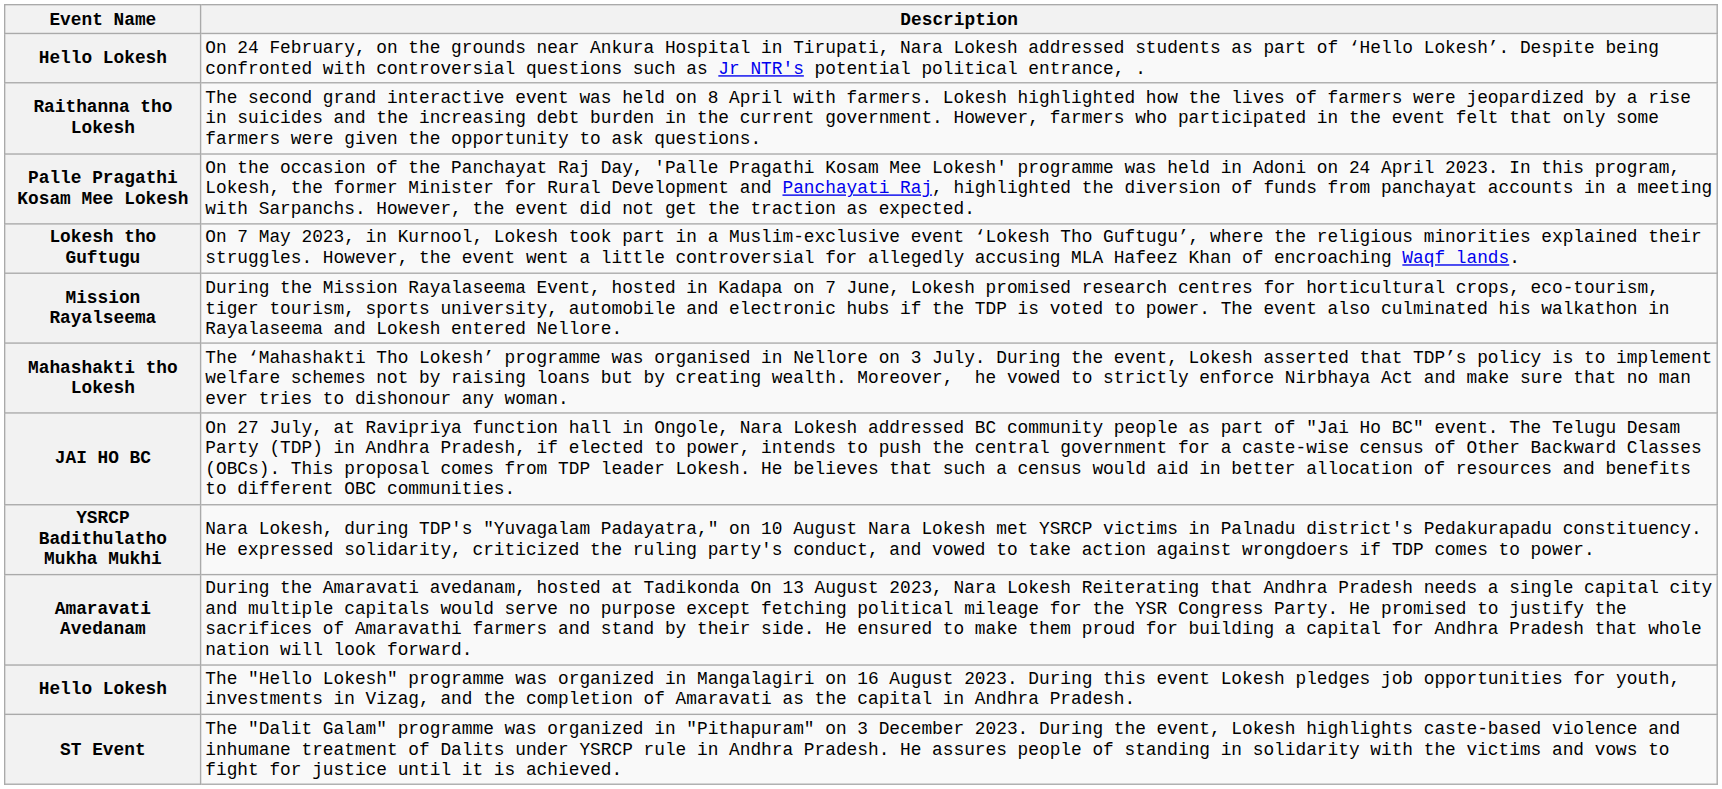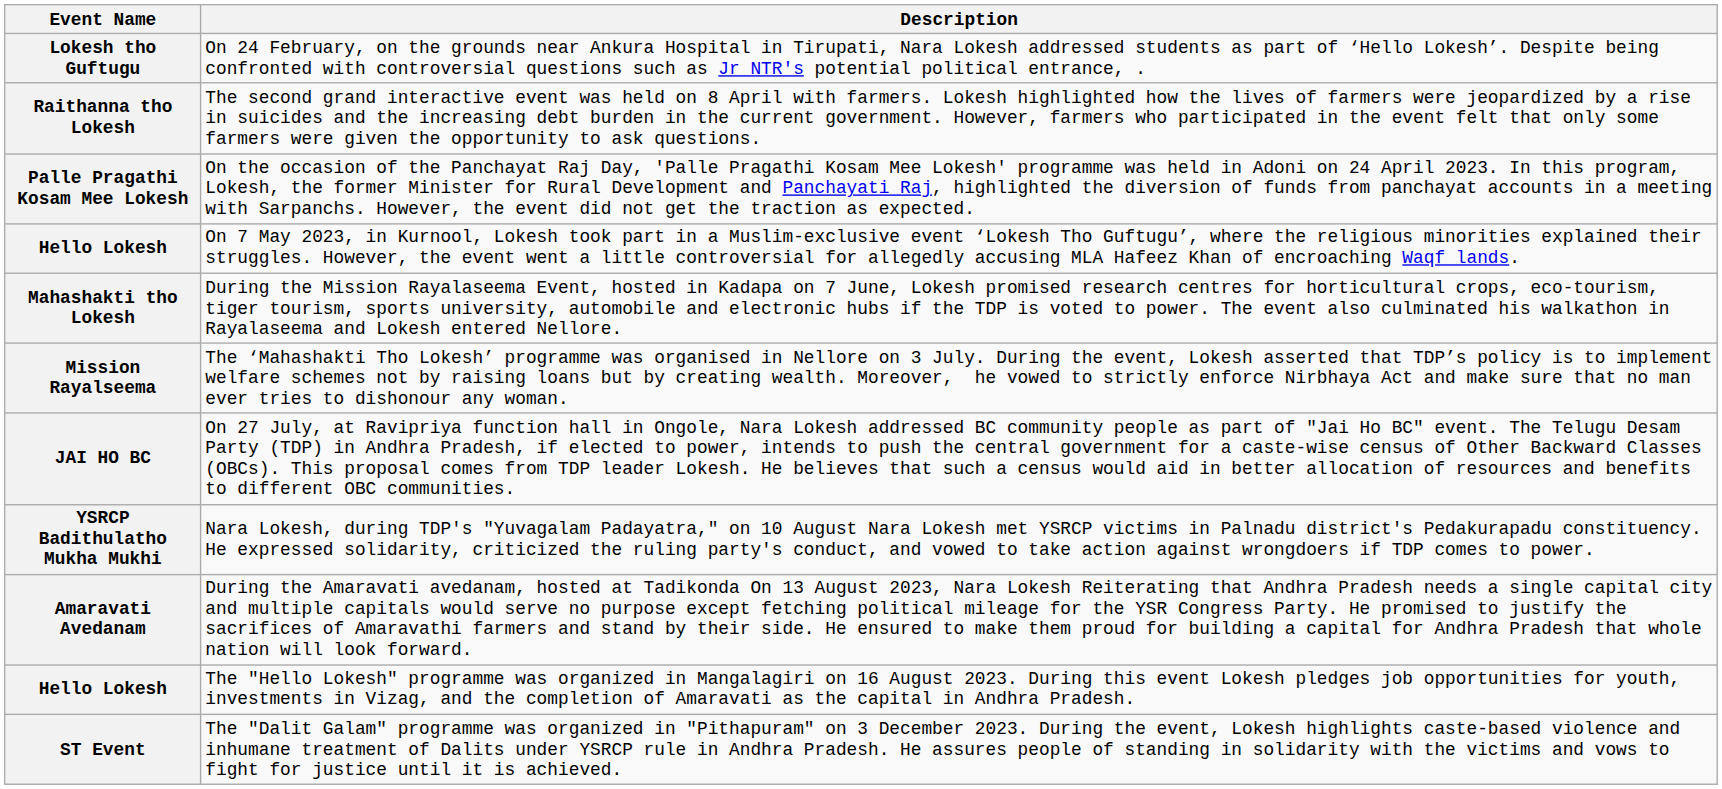(103, 59) Hello Lokesh -> (103, 59) Lokesh tho Guftugu
(103, 248) Lokesh tho Guftugu -> (103, 248) Hello Lokesh
(103, 308) Mission Rayalseema -> (103, 308) Mahashakti tho Lokesh
(103, 378) Mahashakti tho Lokesh -> (103, 378) Mission Rayalseema
